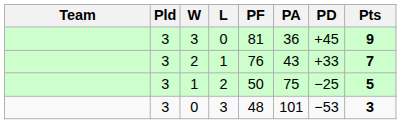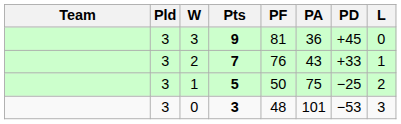columns swapped: (223, 15) <-> (370, 15)
